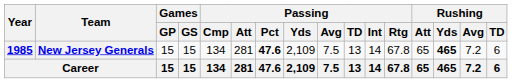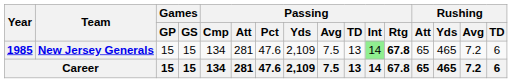(270, 50) bold -> (270, 50) normal
(375, 50) no background -> (375, 50) lightgreen background
(398, 50) normal -> (398, 50) bold
(447, 50) bold -> (447, 50) normal
